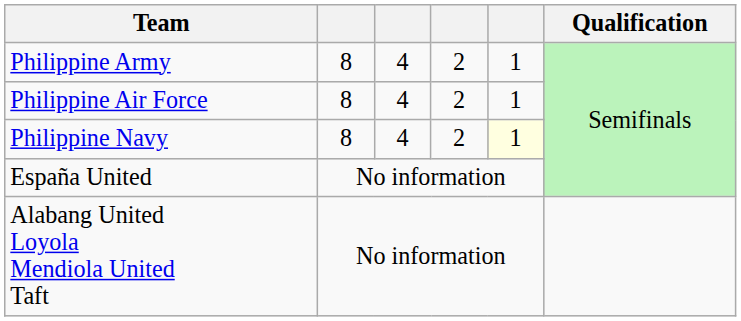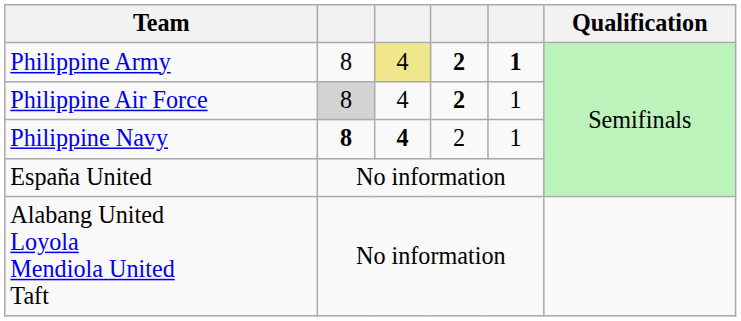(403, 61) no background -> (403, 61) khaki background
(459, 61) normal -> (459, 61) bold
(515, 61) normal -> (515, 61) bold
(346, 100) no background -> (346, 100) lightgrey background
(459, 100) normal -> (459, 100) bold
(346, 138) normal -> (346, 138) bold
(403, 138) normal -> (403, 138) bold
(515, 138) lightyellow background -> (515, 138) no background
